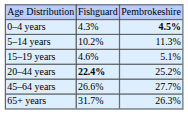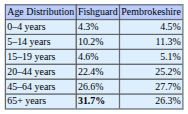(170, 27) bold -> (170, 27) normal
(92, 71) bold -> (91, 71) normal
(91, 101) normal -> (92, 101) bold
